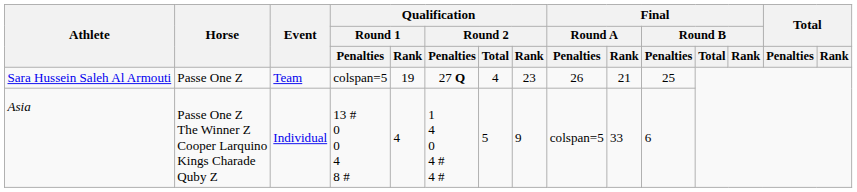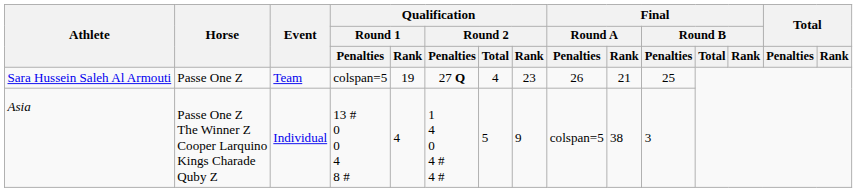(616, 138) 33 -> (616, 138) 38
(648, 138) 6 -> (648, 138) 3
